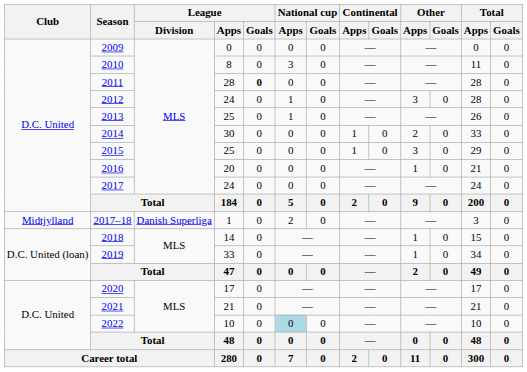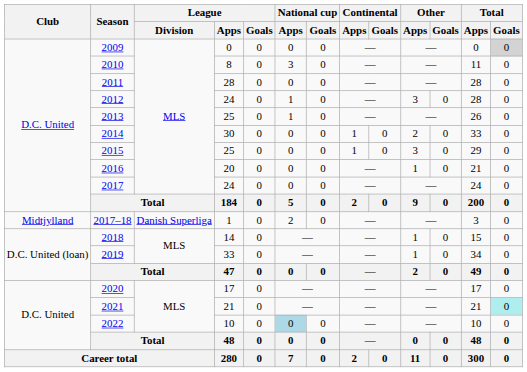(506, 47) no background -> (506, 47) lightgrey background
(259, 82) bold -> (259, 82) normal
(506, 306) no background -> (506, 306) paleturquoise background
